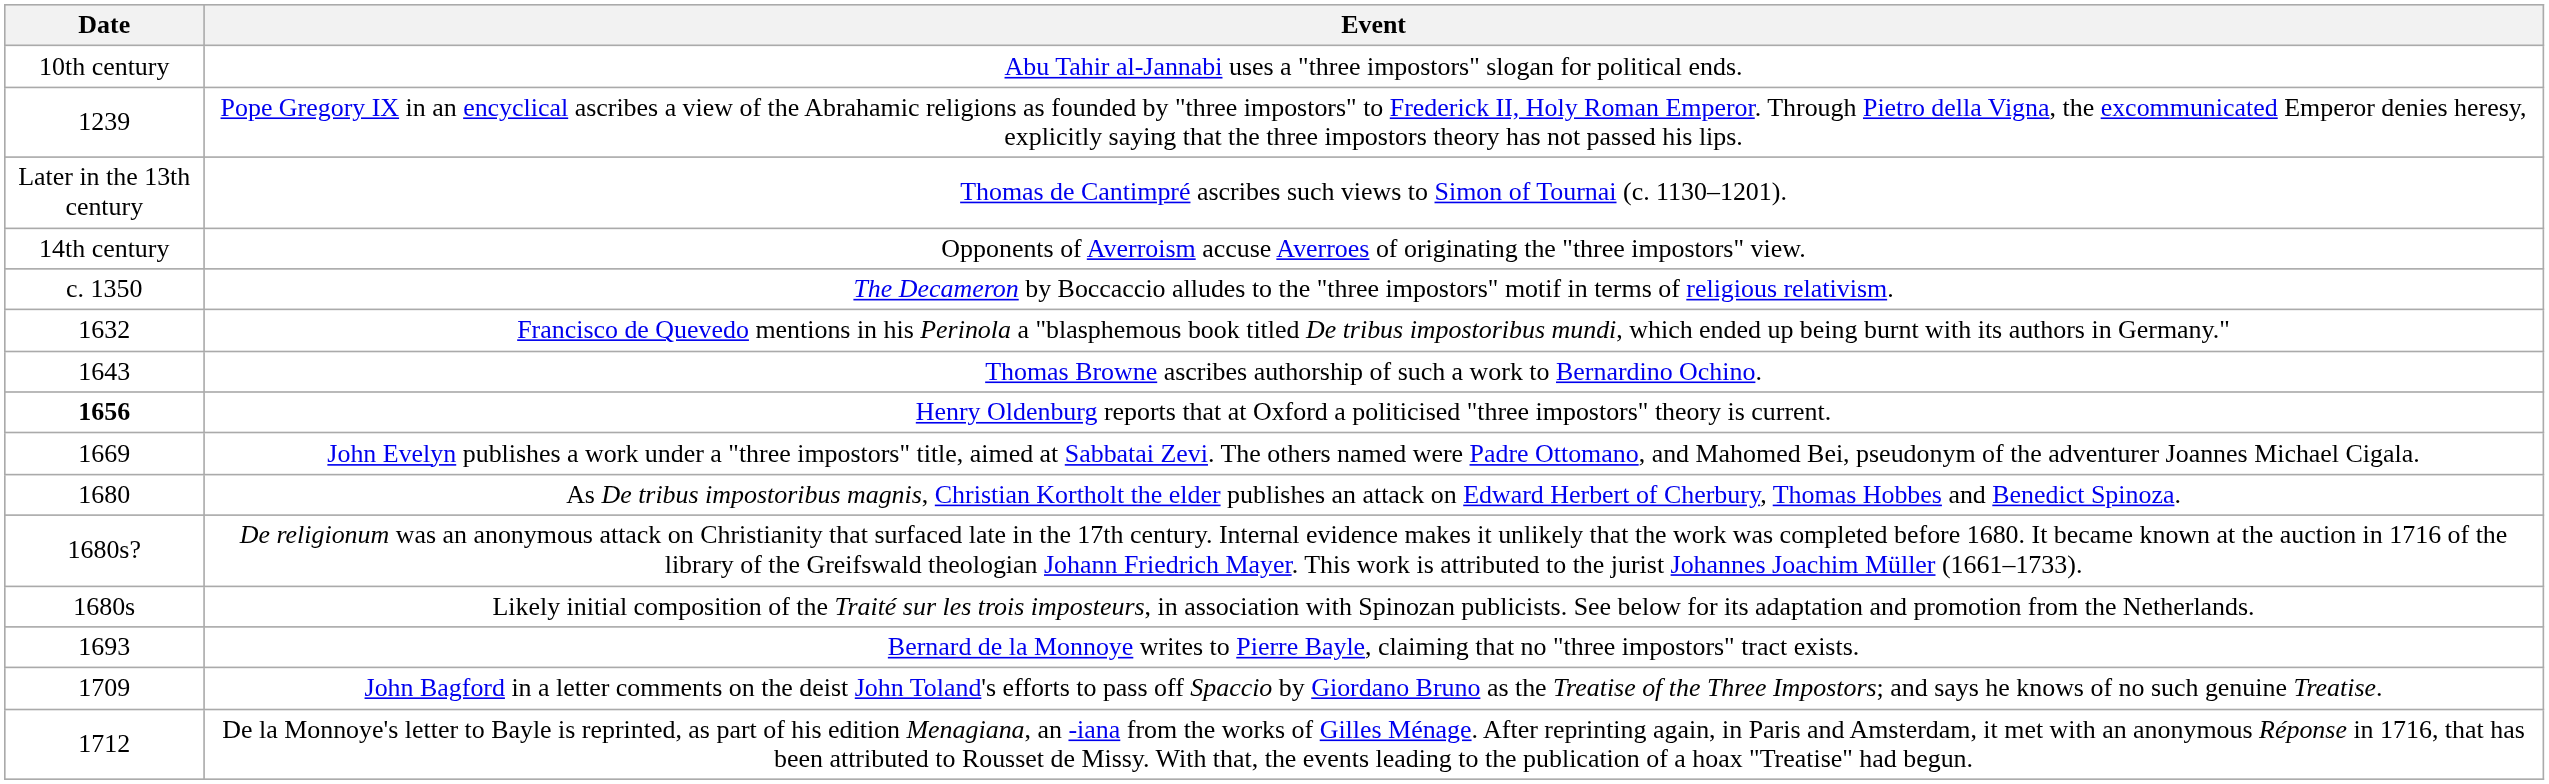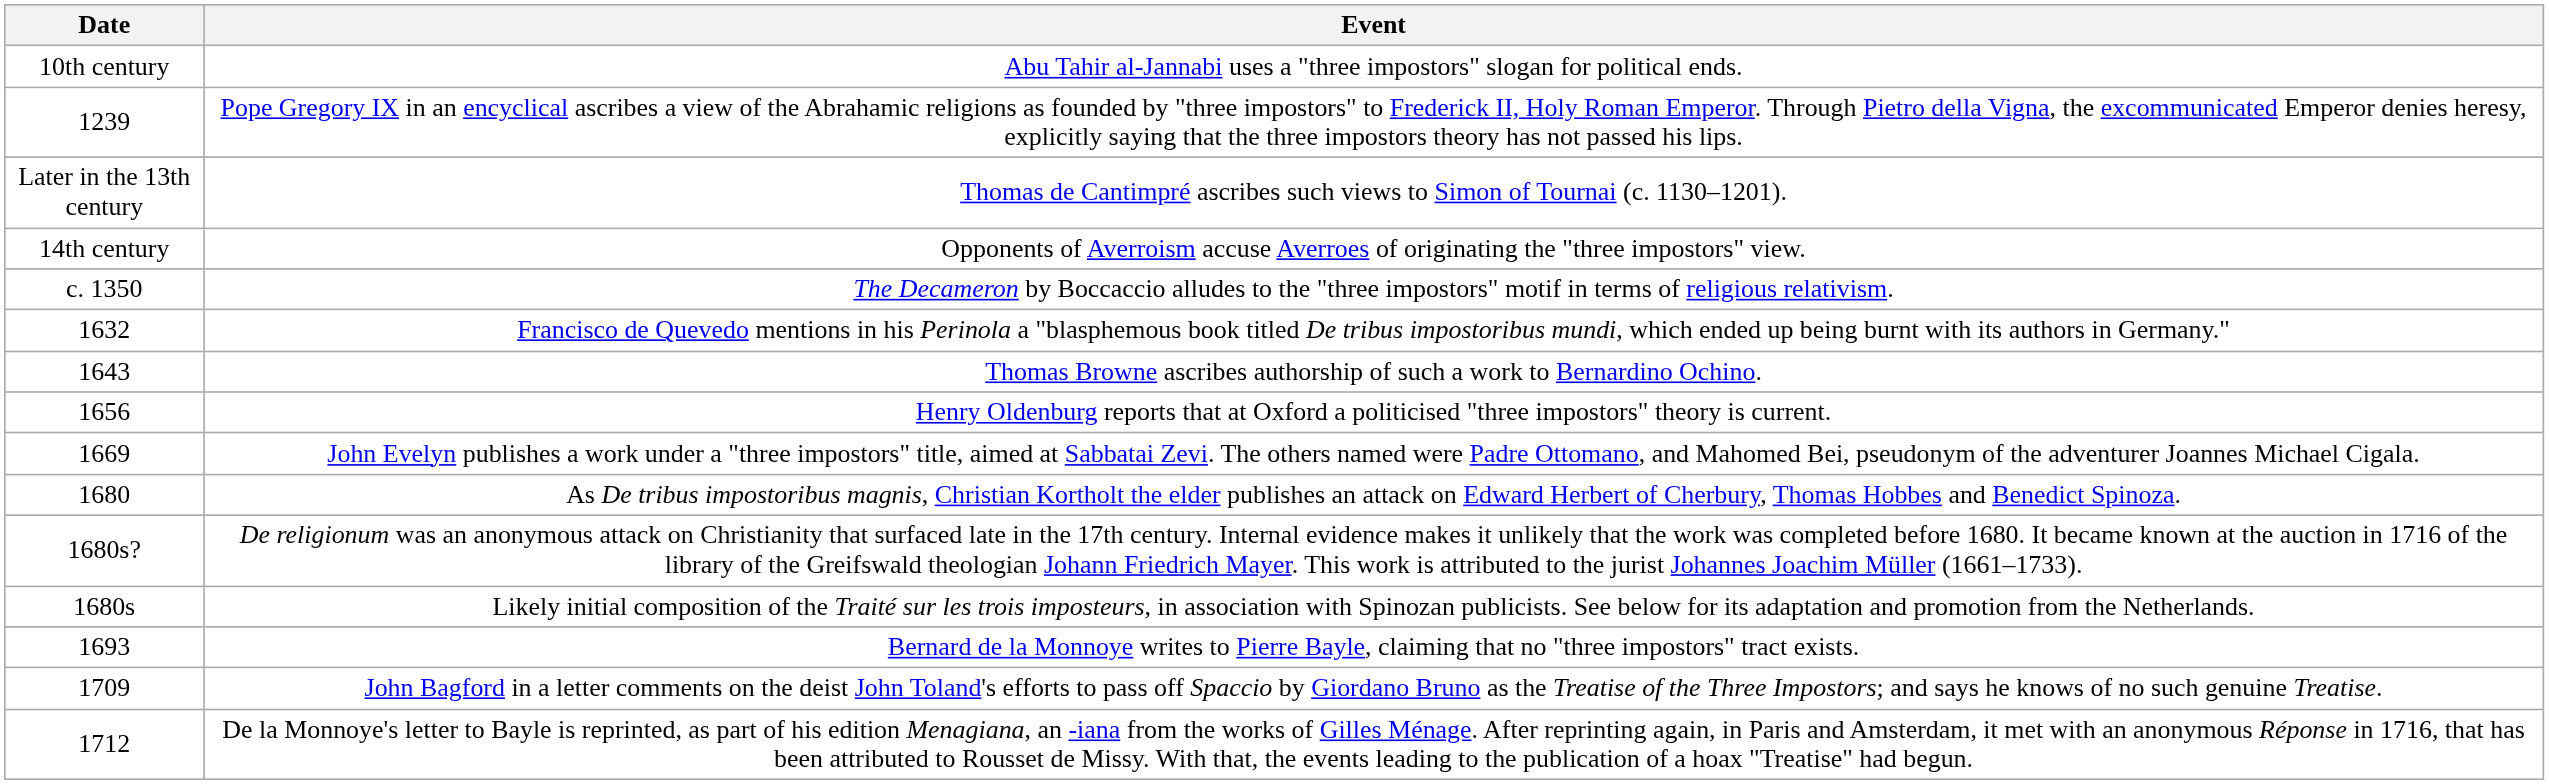(104, 412) bold -> (104, 412) normal
